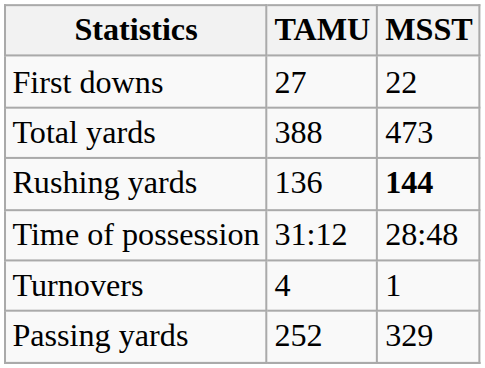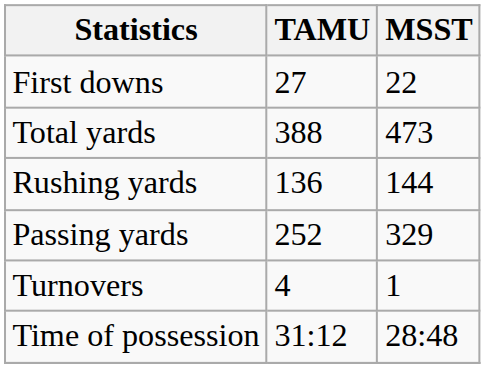(409, 183) bold -> (409, 183) normal
rows swapped: (100, 336) <-> (136, 234)
